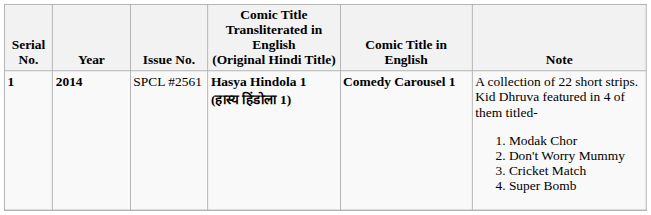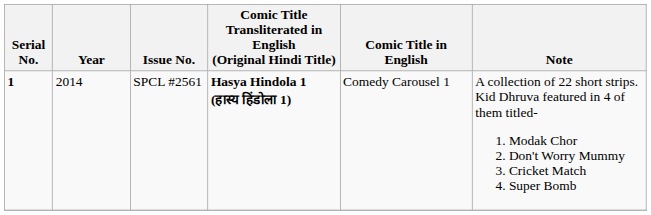(69, 81) bold -> (69, 81) normal
(399, 81) bold -> (396, 81) normal
